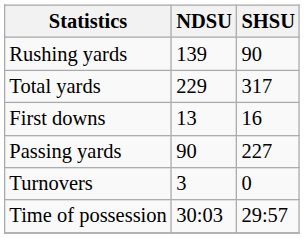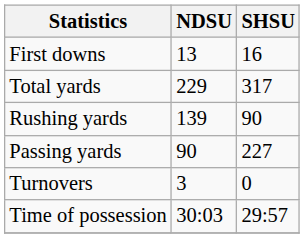rows swapped: (57, 118) <-> (68, 53)
